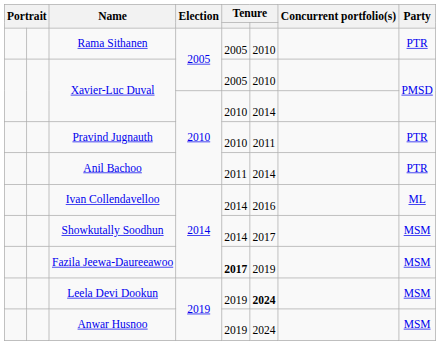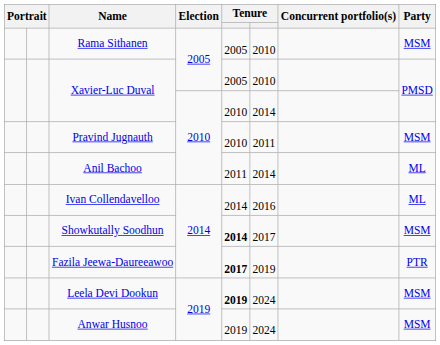(417, 43) PTR -> (417, 43) MSM
(417, 137) PTR -> (417, 137) MSM
(417, 168) PTR -> (417, 168) ML
(236, 237) normal -> (236, 237) bold
(417, 262) MSM -> (417, 262) PTR
(236, 300) normal -> (236, 300) bold
(264, 300) bold -> (264, 300) normal
